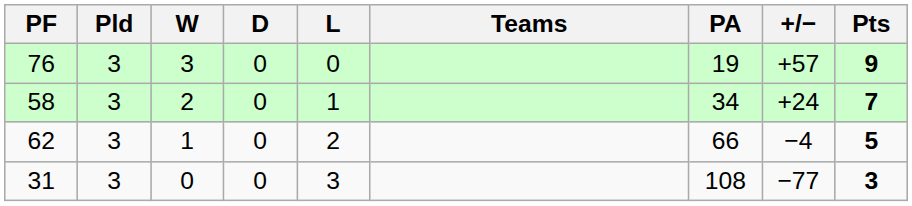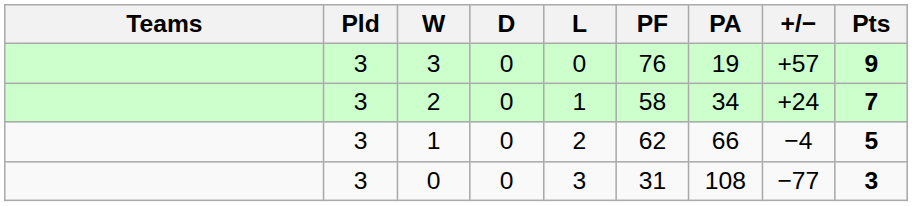columns swapped: (529, 24) <-> (41, 24)
